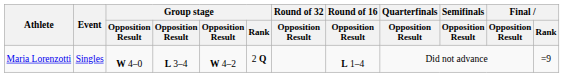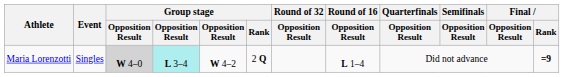(129, 65) no background -> (129, 65) lightgrey background
(176, 65) no background -> (176, 65) paleturquoise background
(546, 59) normal -> (546, 59) bold
